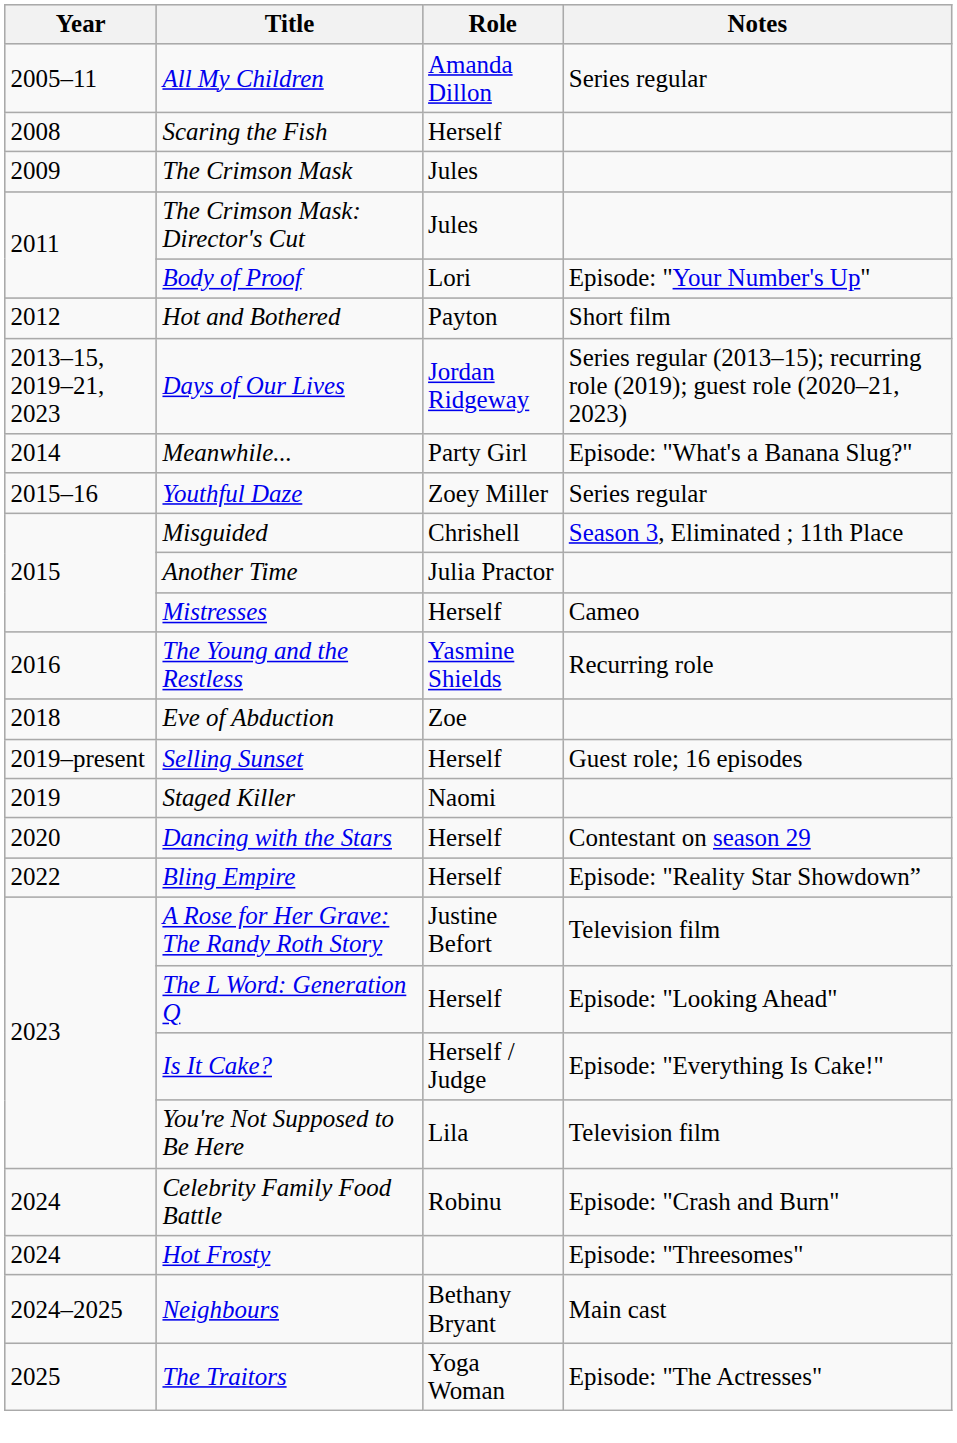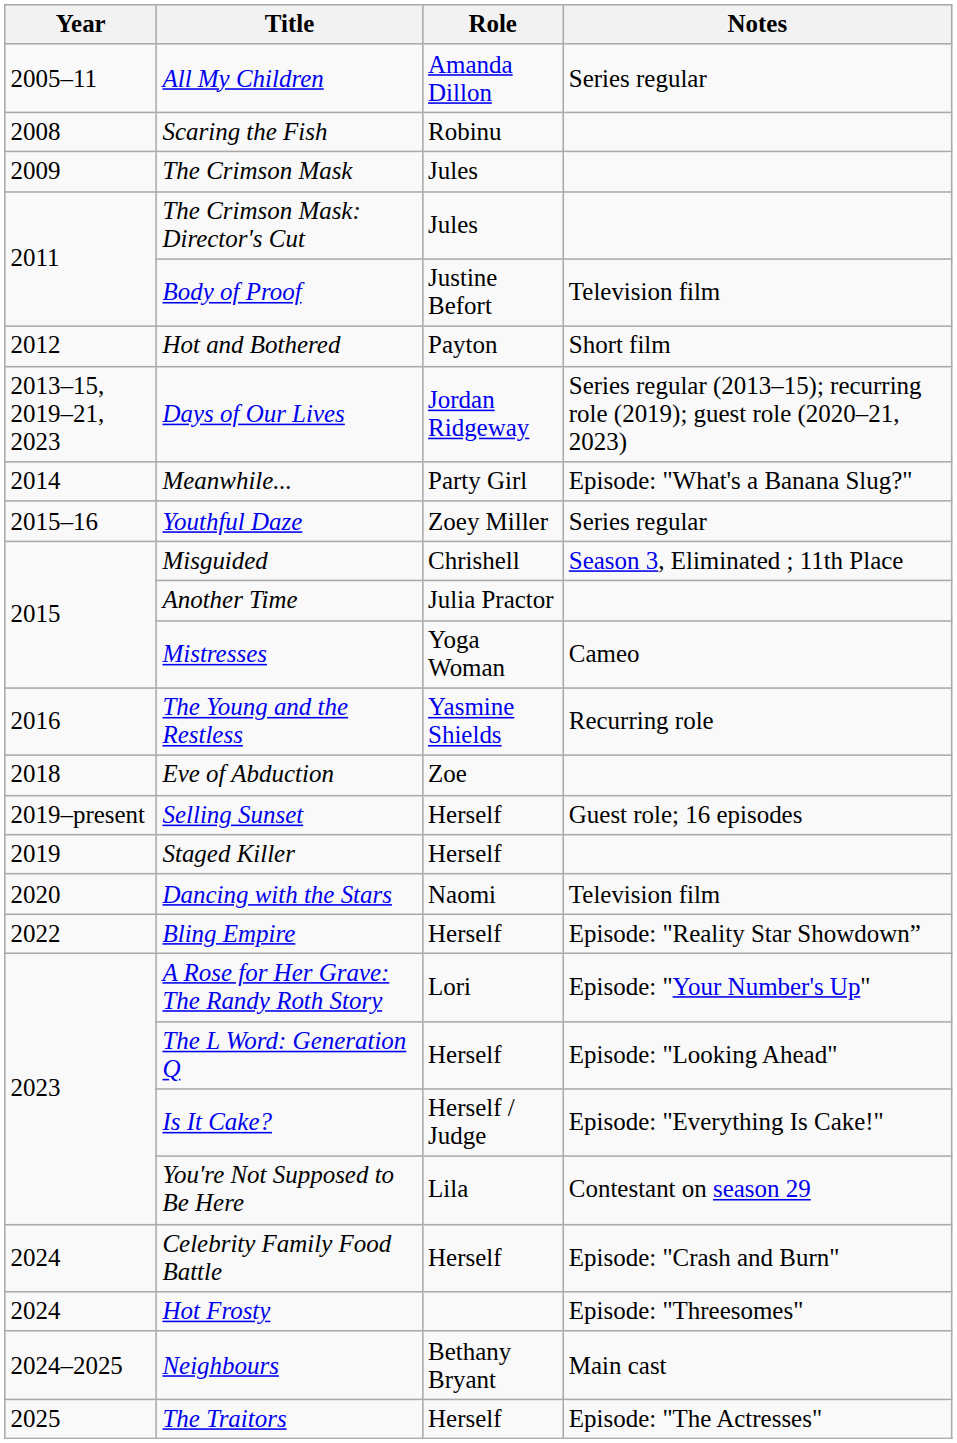(465, 131) Herself -> (465, 131) Robinu
(450, 278) Lori -> (463, 292) Justine Befort
(720, 278) Episode: "Your Number's Up" -> (645, 292) Television film
(465, 611) Herself -> (467, 653) Yoga Woman
(462, 798) Naomi -> (465, 854) Herself
(465, 837) Herself -> (462, 893) Naomi
(690, 837) Contestant on season 29 -> (645, 893) Television film
(463, 930) Justine Befort -> (450, 987) Lori
(645, 930) Television film -> (720, 987) Episode: "Your Number's Up"
(645, 1133) Television film -> (690, 1190) Contestant on season 29
(465, 1201) Robinu -> (465, 1257) Herself
(467, 1376) Yoga Woman -> (465, 1418) Herself
